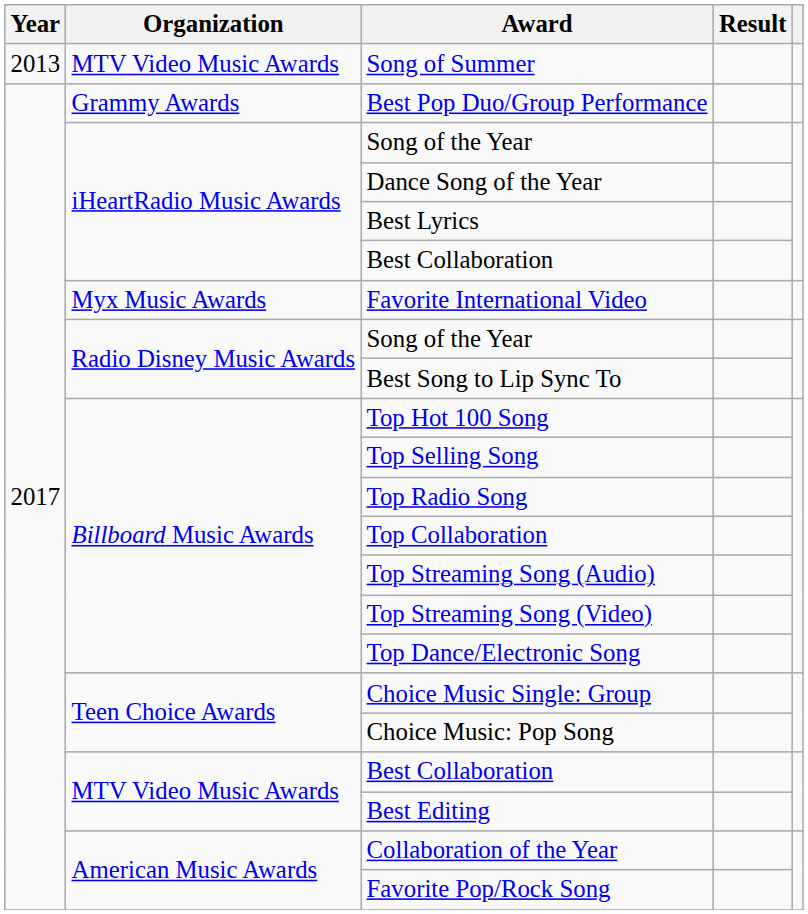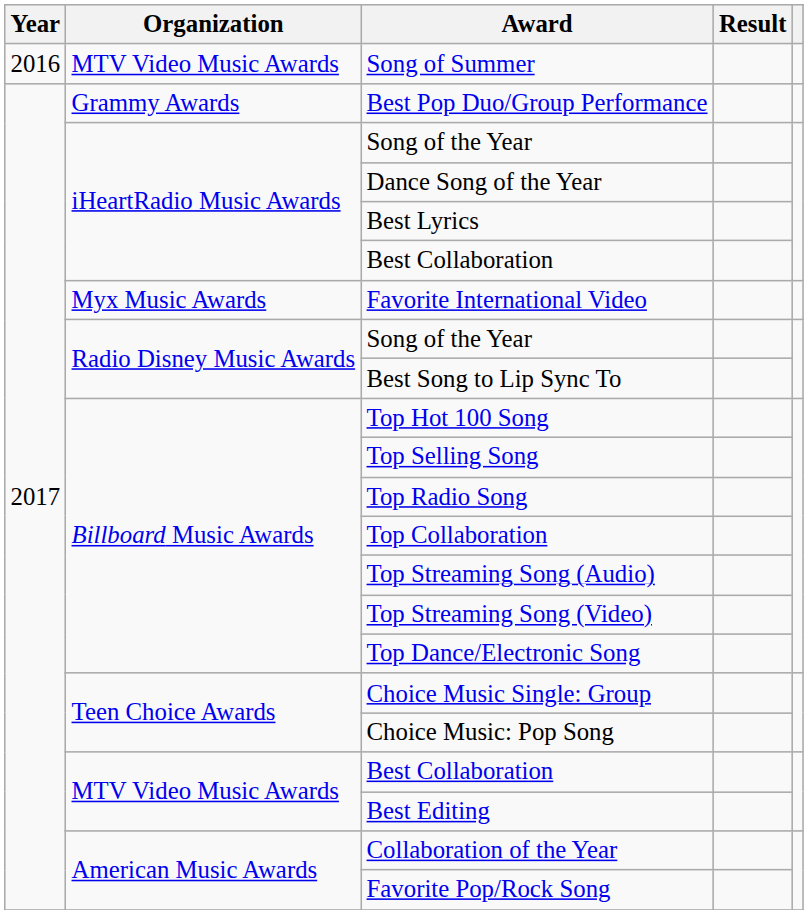(35, 63) 2013 -> (35, 63) 2016
